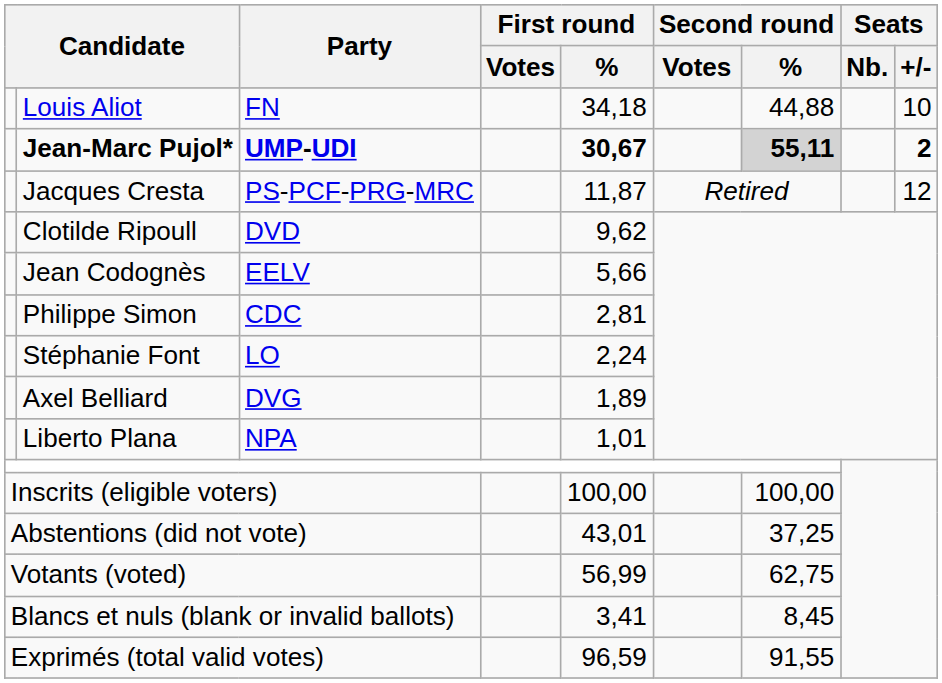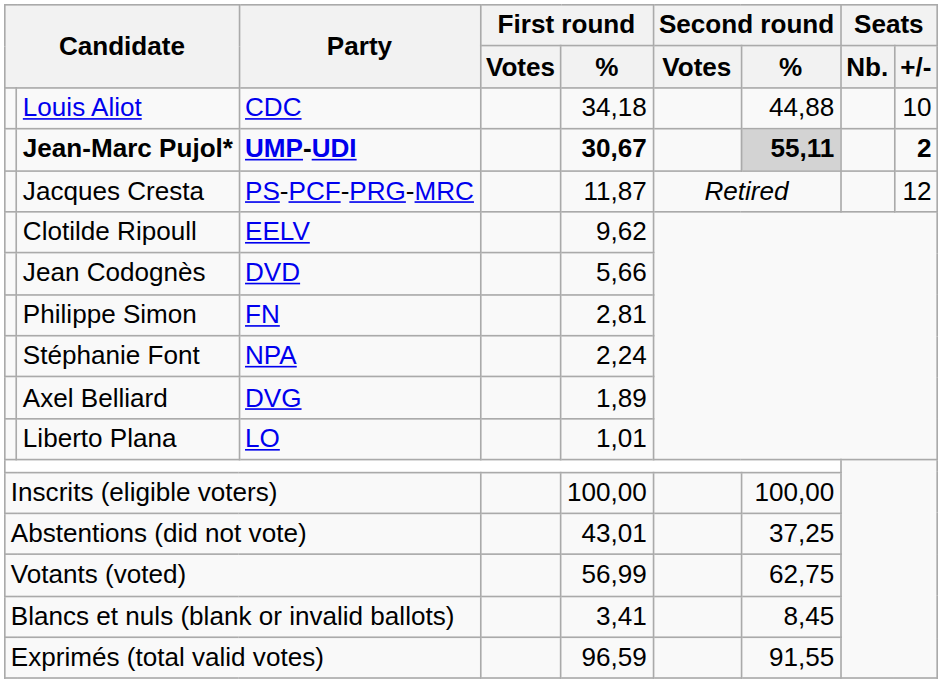(262, 107) FN -> (273, 107) CDC
(273, 231) DVD -> (277, 231) EELV
(277, 273) EELV -> (273, 273) DVD
(273, 314) CDC -> (262, 314) FN
(262, 356) LO -> (271, 356) NPA
(271, 438) NPA -> (262, 438) LO
